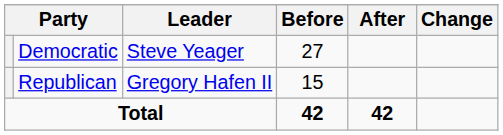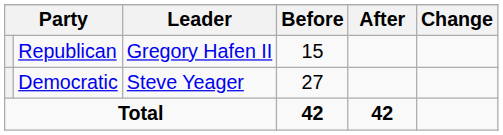rows swapped: (68, 51) <-> (67, 82)
